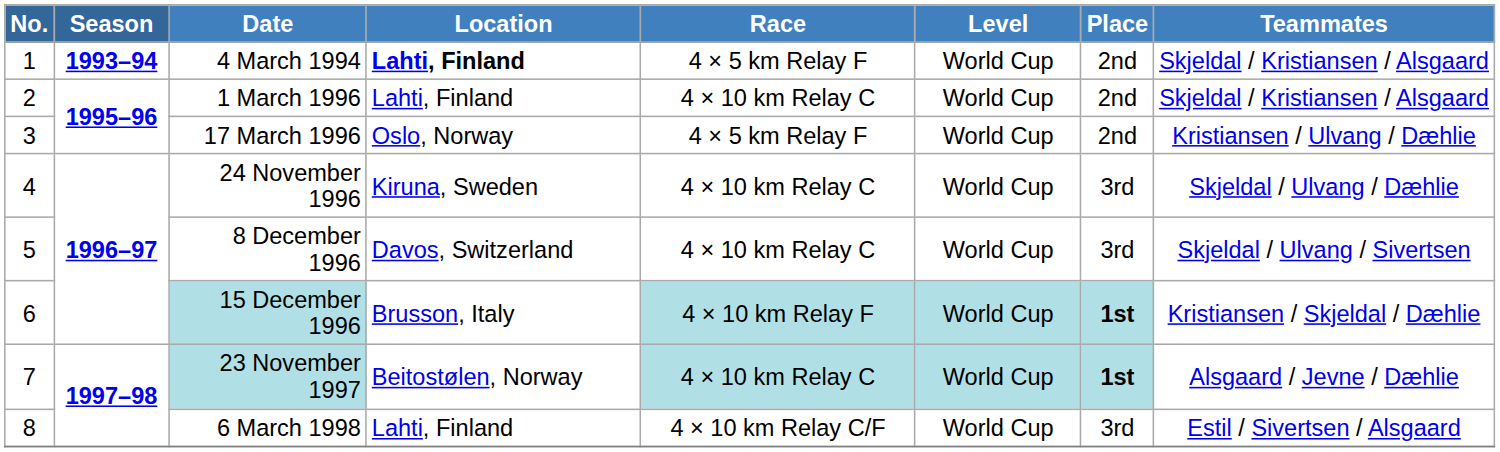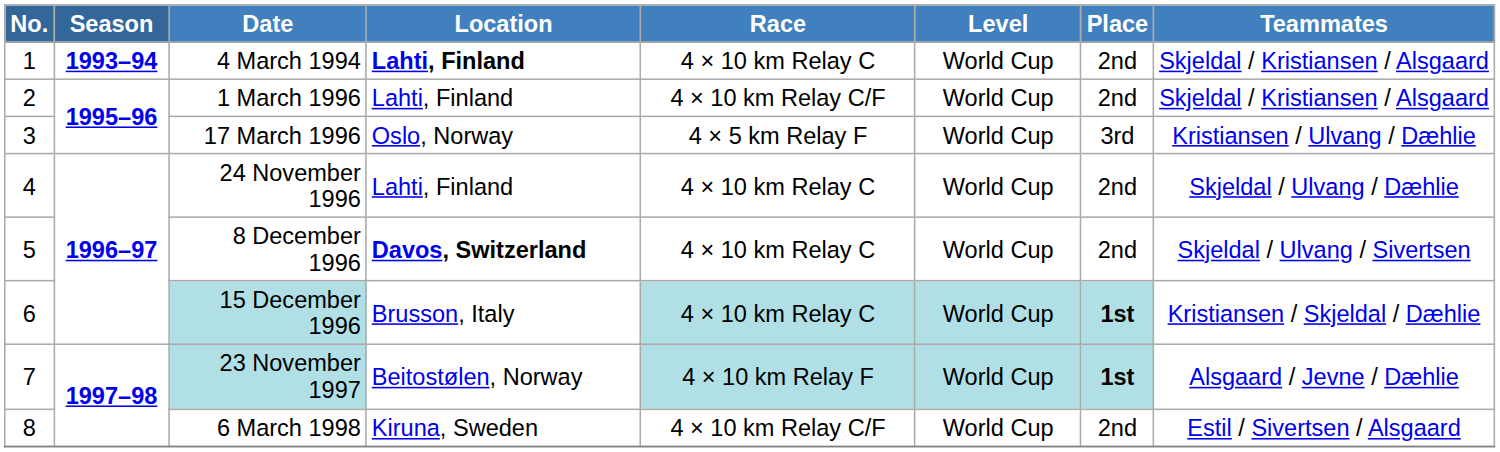(778, 61) 4 × 5 km Relay F -> (778, 61) 4 × 10 km Relay C
(778, 98) 4 × 10 km Relay C -> (778, 98) 4 × 10 km Relay C/F
(1117, 136) 2nd -> (1117, 136) 3rd
(455, 186) Kiruna, Sweden -> (442, 186) Lahti, Finland
(1117, 186) 3rd -> (1117, 186) 2nd
(473, 250) normal -> (479, 250) bold
(1117, 250) 3rd -> (1117, 250) 2nd
(778, 313) 4 × 10 km Relay F -> (778, 313) 4 × 10 km Relay C
(778, 377) 4 × 10 km Relay C -> (778, 377) 4 × 10 km Relay F
(442, 427) Lahti, Finland -> (455, 427) Kiruna, Sweden
(1117, 427) 3rd -> (1117, 427) 2nd
